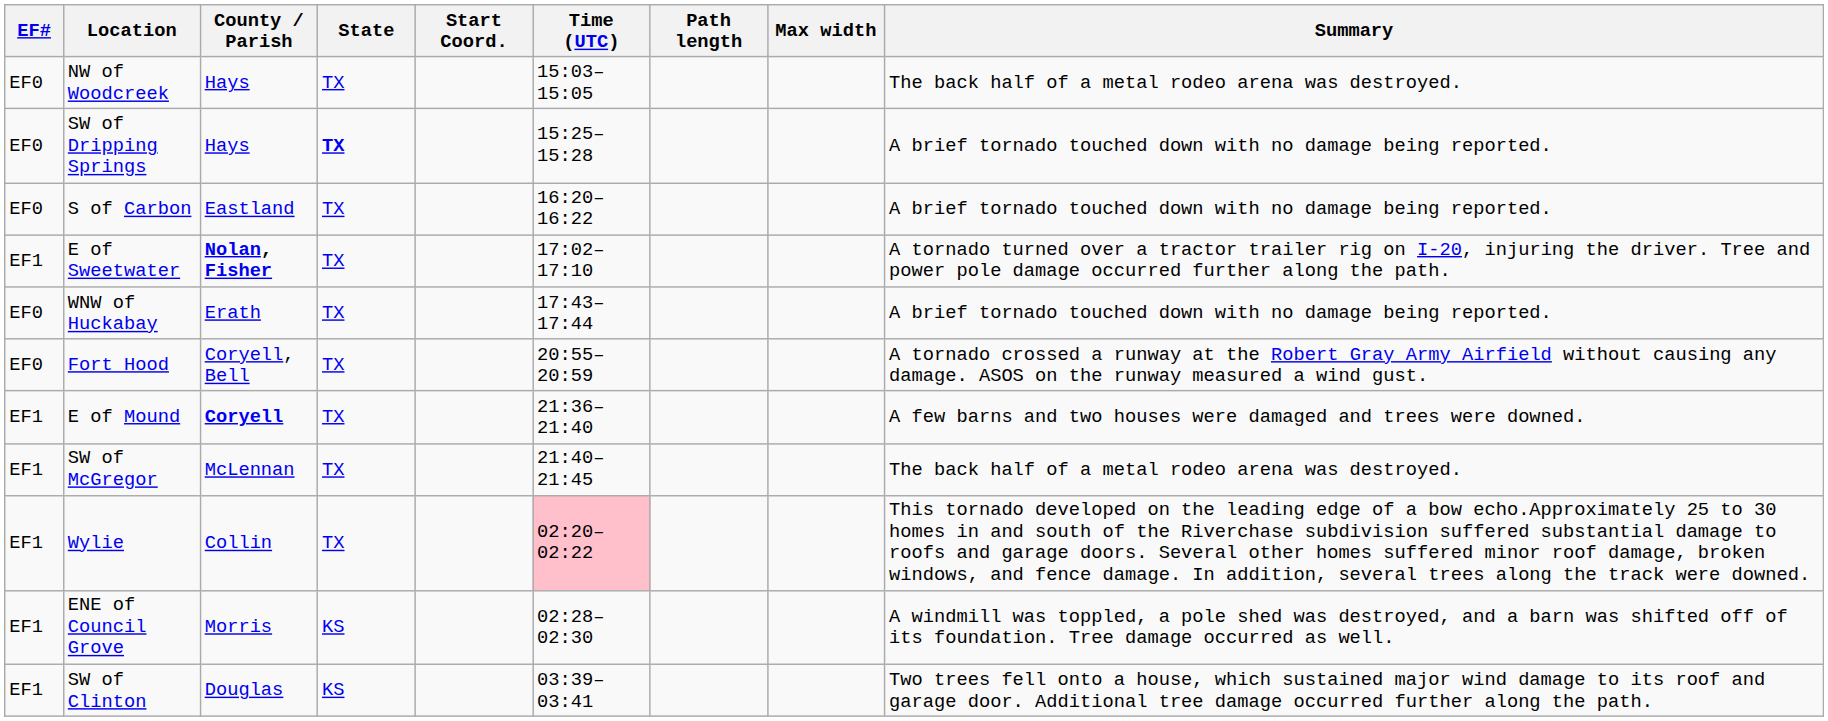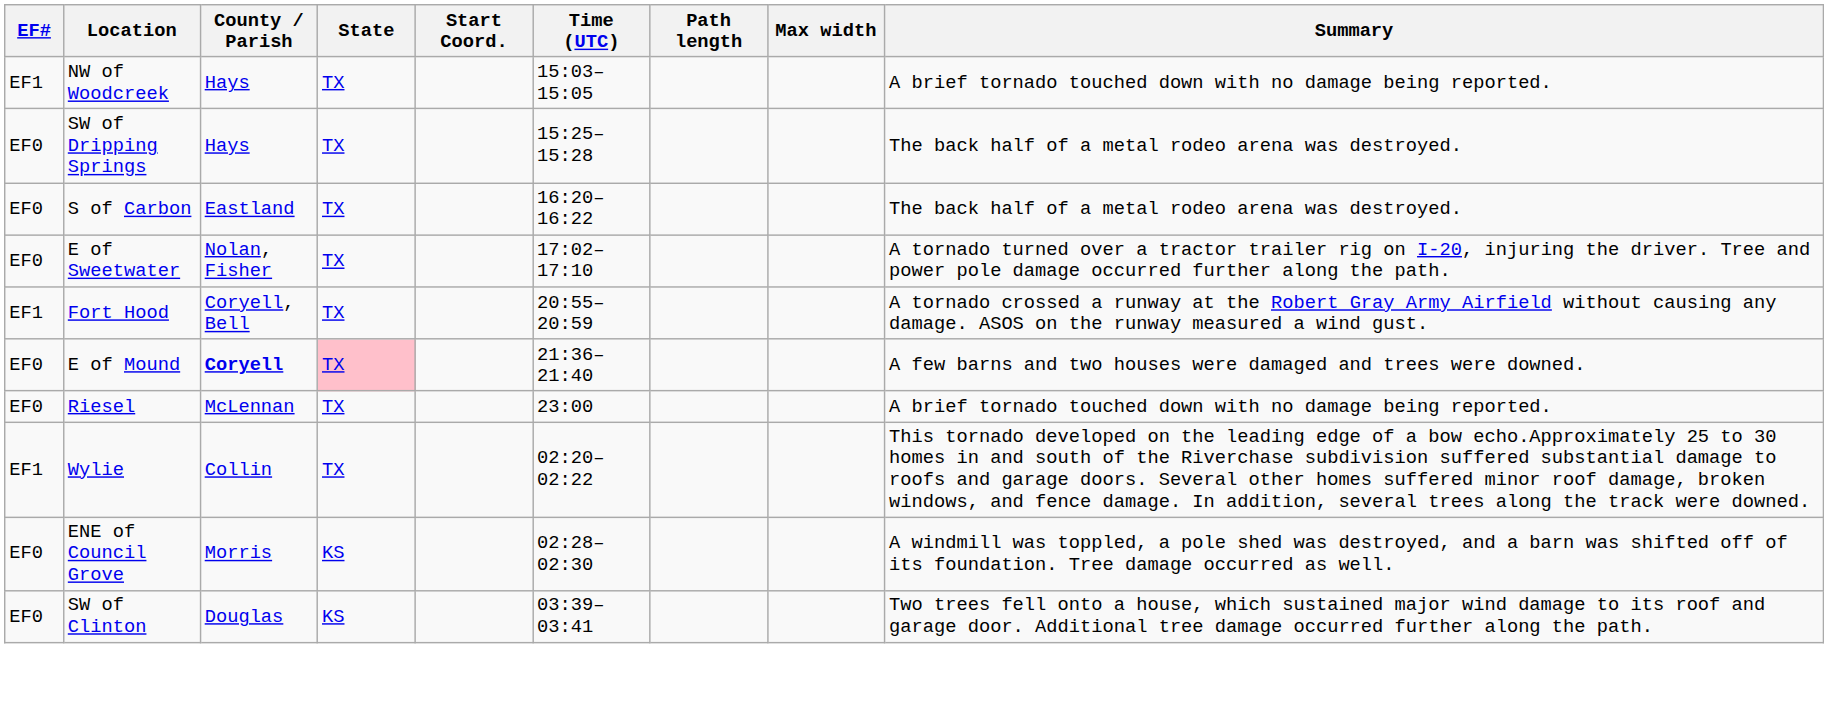(26, 83) EF0 -> (26, 83) EF1
(1176, 83) The back half of a metal rodeo arena was destroyed. -> (1220, 83) A brief tornado touched down with no damage being reported.
(333, 146) bold -> (333, 146) normal
(1220, 146) A brief tornado touched down with no damage being reported. -> (1176, 146) The back half of a metal rodeo arena was destroyed.
(1220, 209) A brief tornado touched down with no damage being reported. -> (1176, 209) The back half of a metal rodeo arena was destroyed.
(26, 261) EF1 -> (26, 261) EF0
(238, 261) bold -> (238, 261) normal
- row: (113, 313)
(26, 365) EF0 -> (26, 313) EF1
(26, 417) EF1 -> (26, 365) EF0
(333, 417) no background -> (333, 365) pink background
- row: (113, 469)
+ row: (102, 406)
(571, 543) pink background -> (571, 469) no background
(26, 627) EF1 -> (26, 554) EF0
(26, 690) EF1 -> (26, 617) EF0
